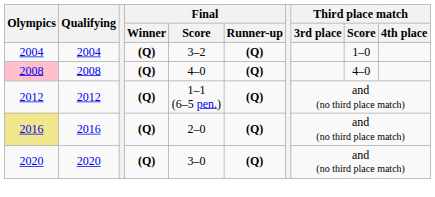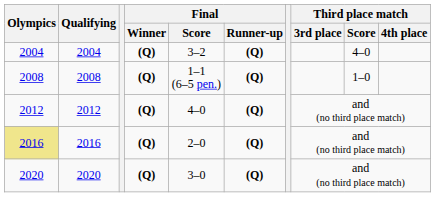(361, 52) 1–0 -> (361, 52) 4–0
(31, 71) pink background -> (31, 77) no background
(196, 71) 4–0 -> (196, 77) 1–1 (6–5 pen.)
(361, 71) 4–0 -> (361, 77) 1–0
(196, 96) 1–1 (6–5 pen.) -> (196, 110) 4–0
